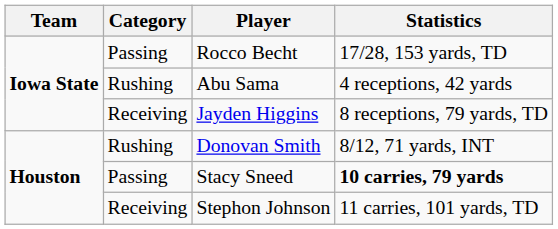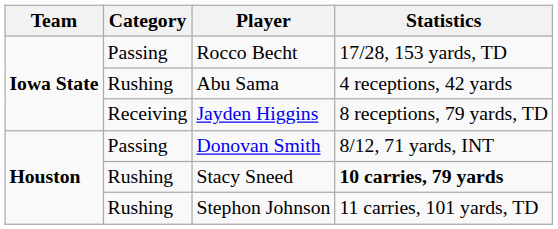(140, 145) Rushing -> (138, 145) Passing
(138, 176) Passing -> (140, 176) Rushing
(147, 208) Receiving -> (140, 208) Rushing
